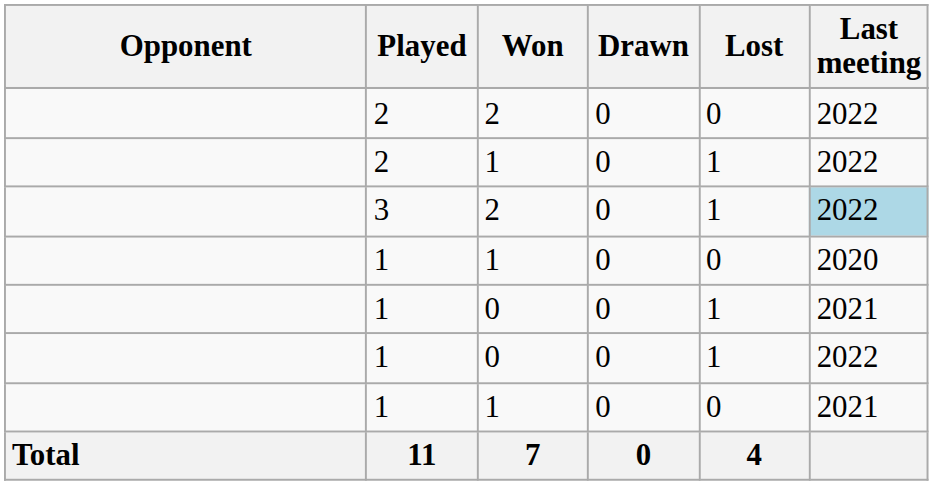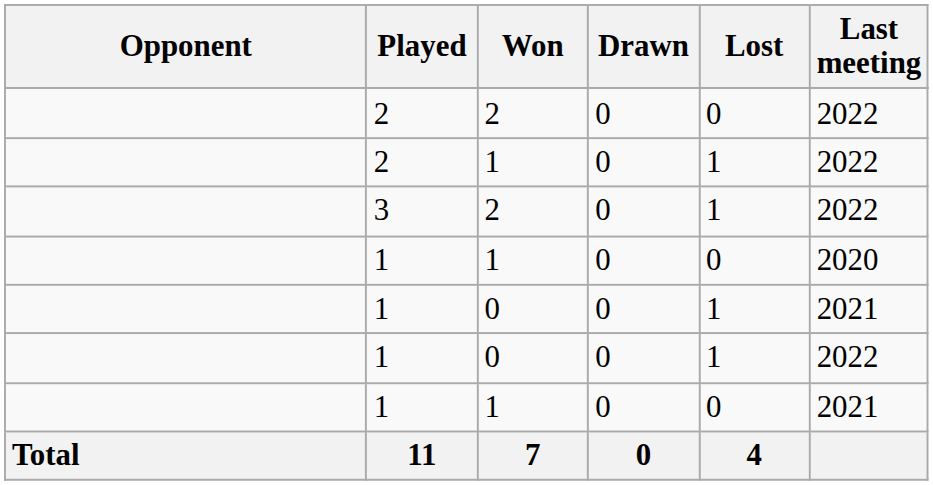(848, 210) lightblue background -> (848, 210) no background
